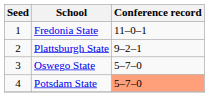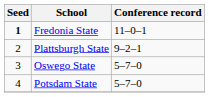(18, 30) normal -> (18, 30) bold
(128, 83) lightsalmon background -> (128, 83) no background
